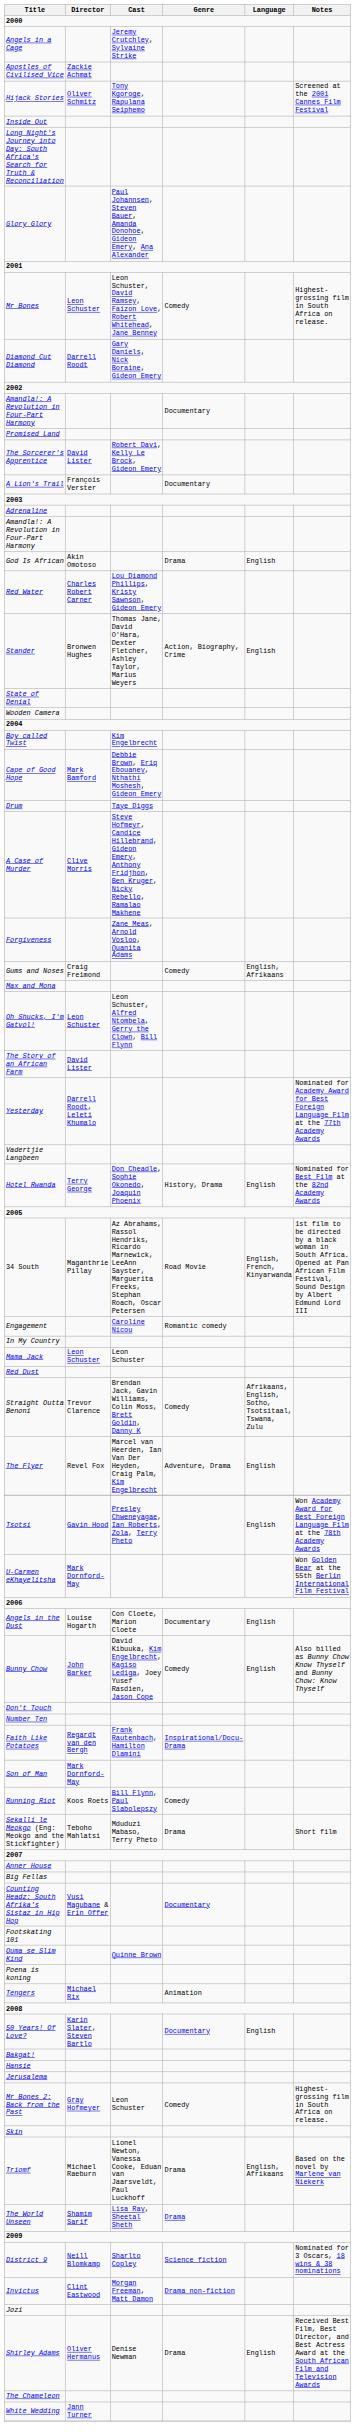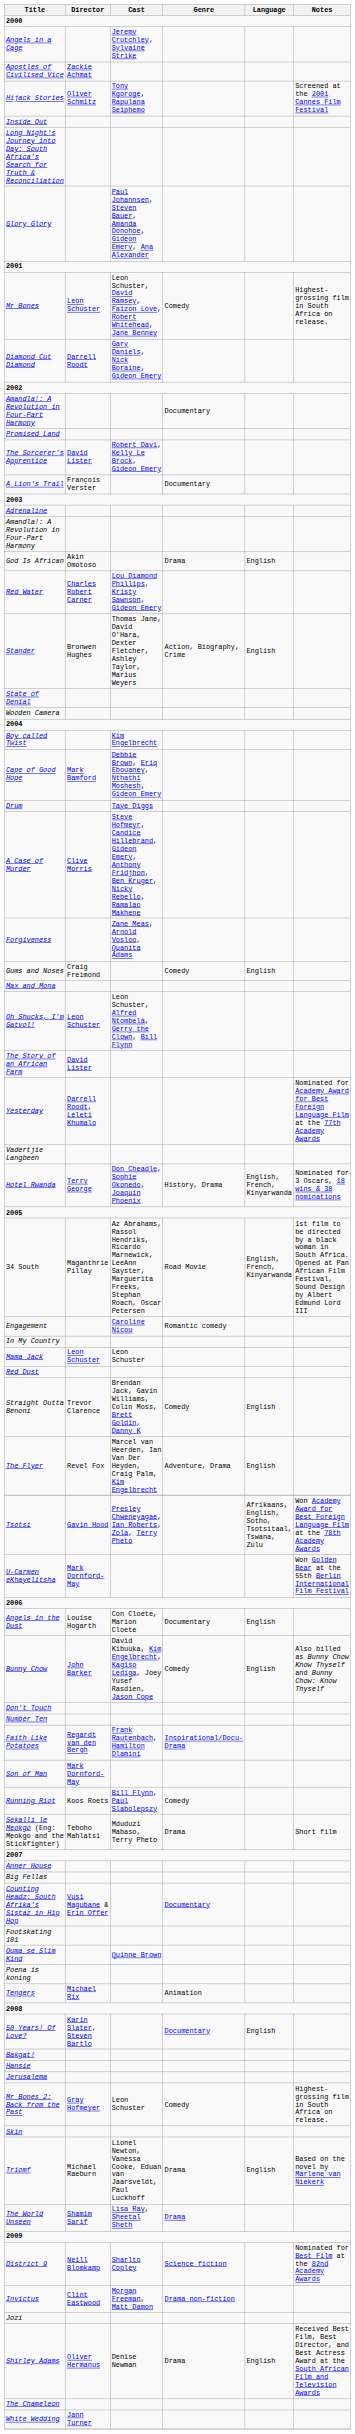(265, 971) English, Afrikaans -> (261, 971) English
(261, 1185) English -> (269, 1185) English, French, Kinyarwanda
(322, 1185) Nominated for Best Film at the 82nd Academy Awards -> (322, 1185) Nominated for 3 Oscars, 18 wins & 38 nominations
(269, 1407) Afrikaans, English, Sotho, Tsotsitaal, Tswana, Zulu -> (261, 1407) English
(261, 1525) English -> (269, 1525) Afrikaans, English, Sotho, Tsotsitaal, Tswana, Zulu
(265, 2171) English, Afrikaans -> (261, 2171) English
(322, 2260) Nominated for 3 Oscars, 18 wins & 38 nominations -> (322, 2264) Nominated for Best Film at the 82nd Academy Awards
